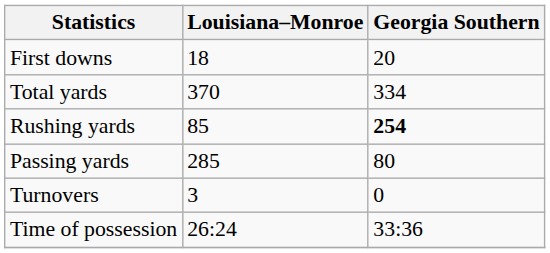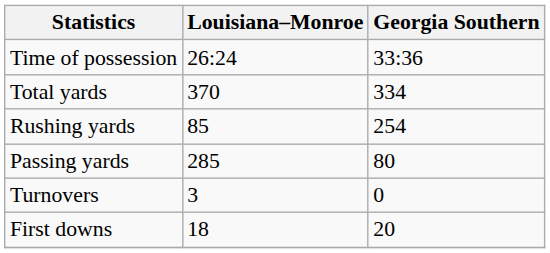rows swapped: (61, 57) <-> (94, 229)
(390, 126) bold -> (390, 126) normal
